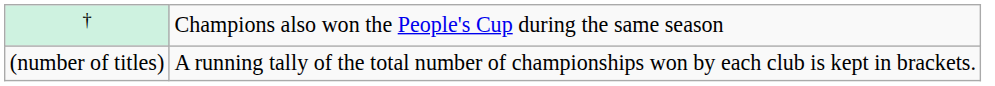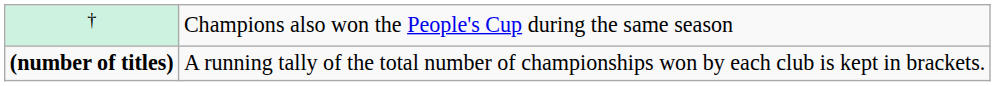(87, 62) normal -> (92, 62) bold
